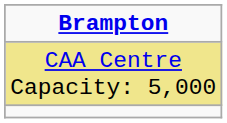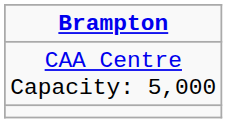(113, 74) khaki background -> (113, 74) no background
